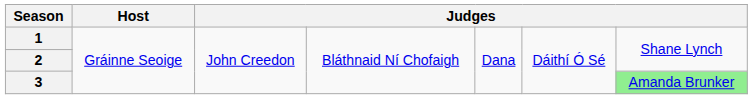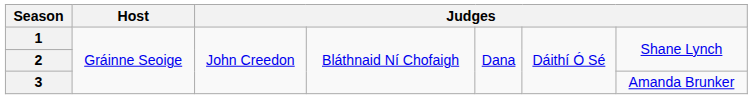(681, 83) lightgreen background -> (681, 83) no background
